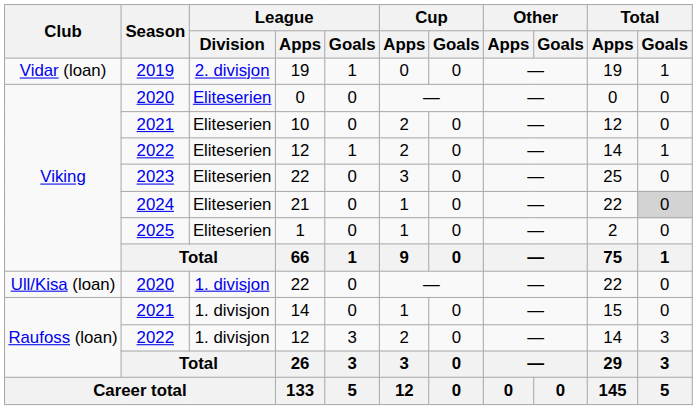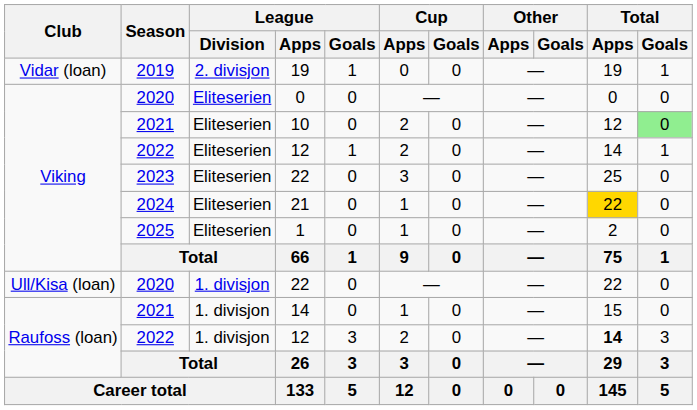(665, 124) no background -> (665, 124) lightgreen background
(613, 204) no background -> (613, 204) gold background
(665, 204) lightgrey background -> (665, 204) no background
(613, 337) normal -> (613, 337) bold
